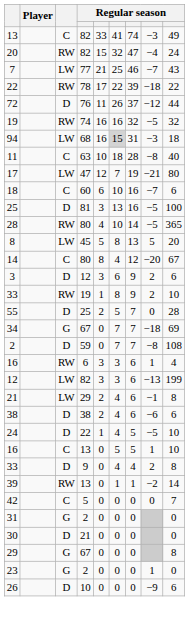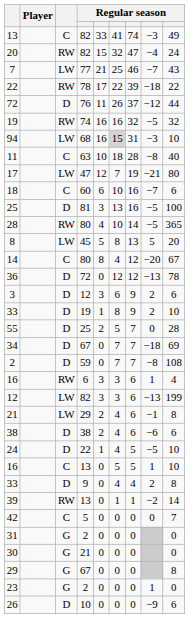(174, 138) 18 -> (174, 138) 10
+ row: (12, 276)
(66, 294) RW -> (66, 311) D
(66, 328) G -> (66, 345) D
(66, 535) D -> (66, 553) G
